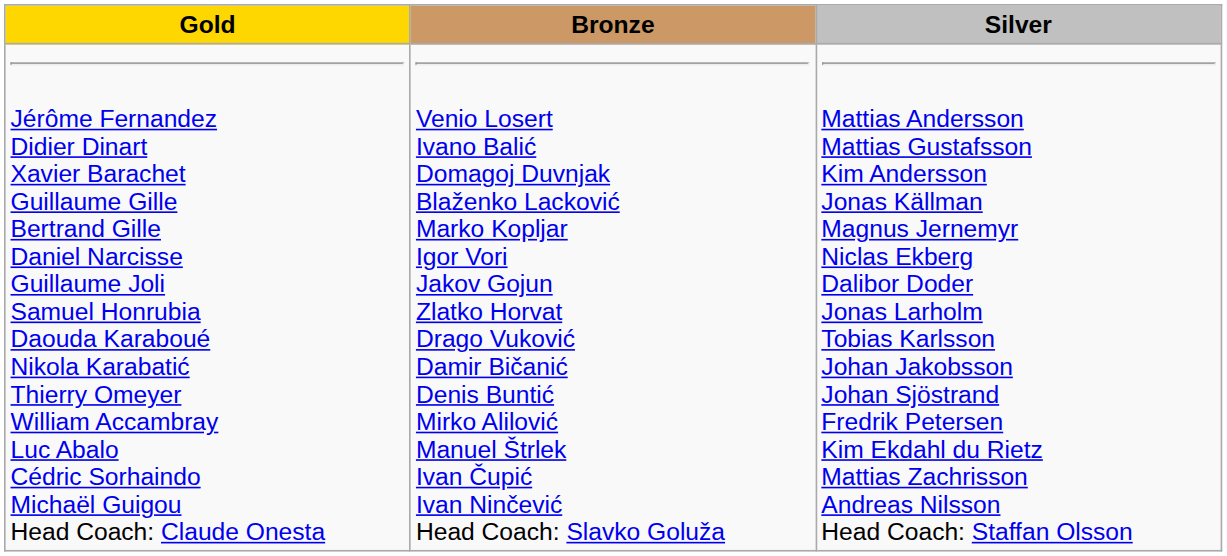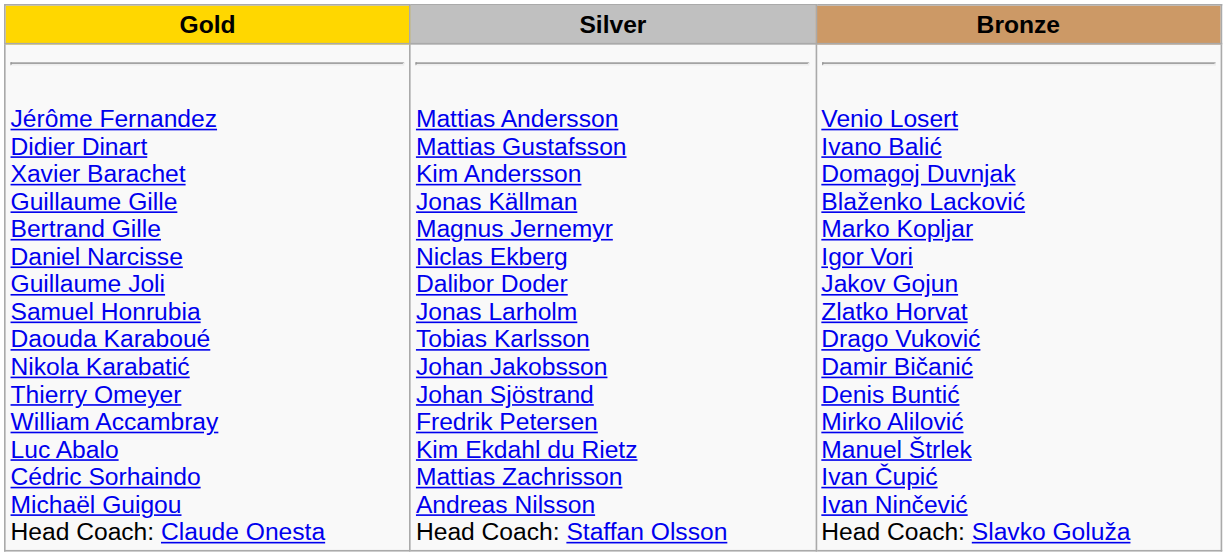columns swapped: (1018, 24) <-> (613, 24)
